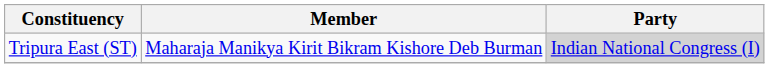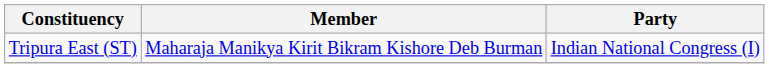(655, 47) lightgrey background -> (655, 47) no background
